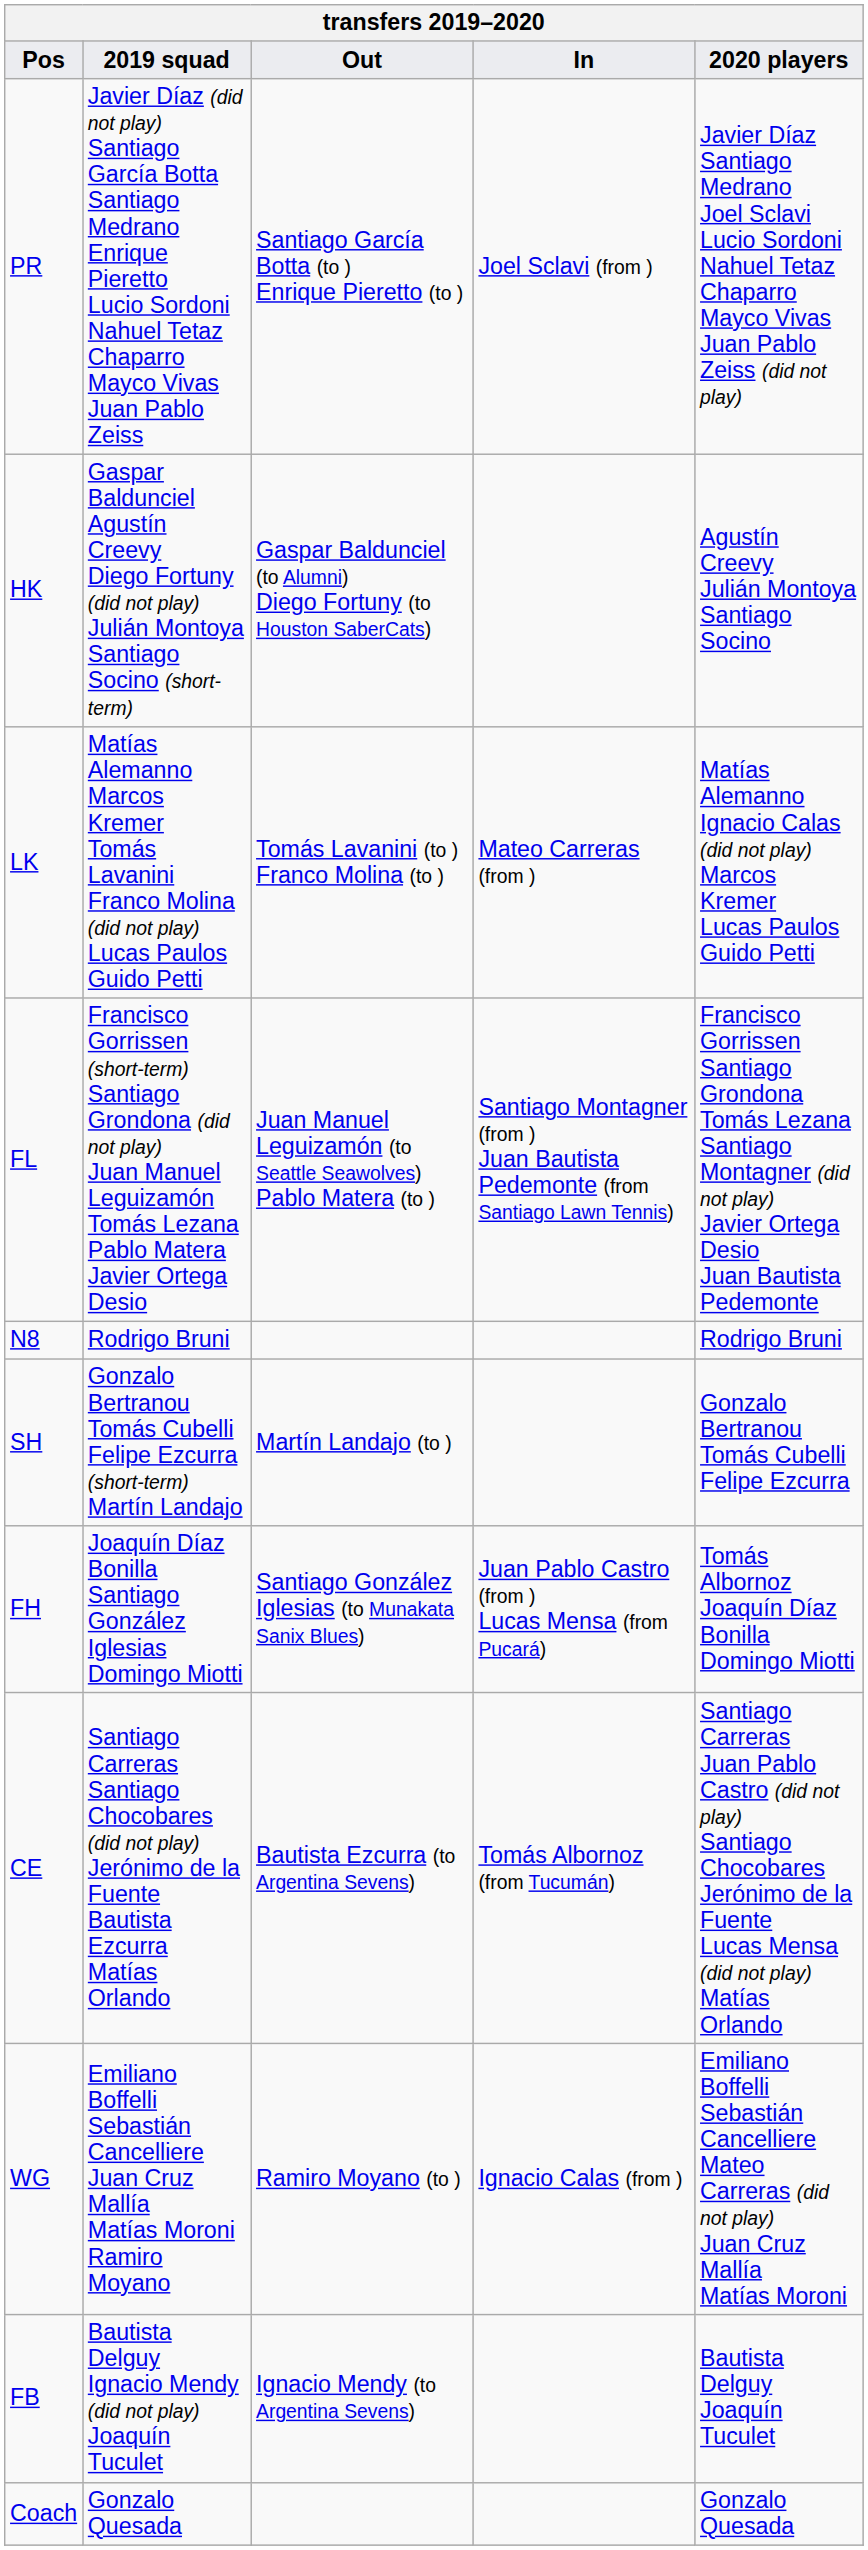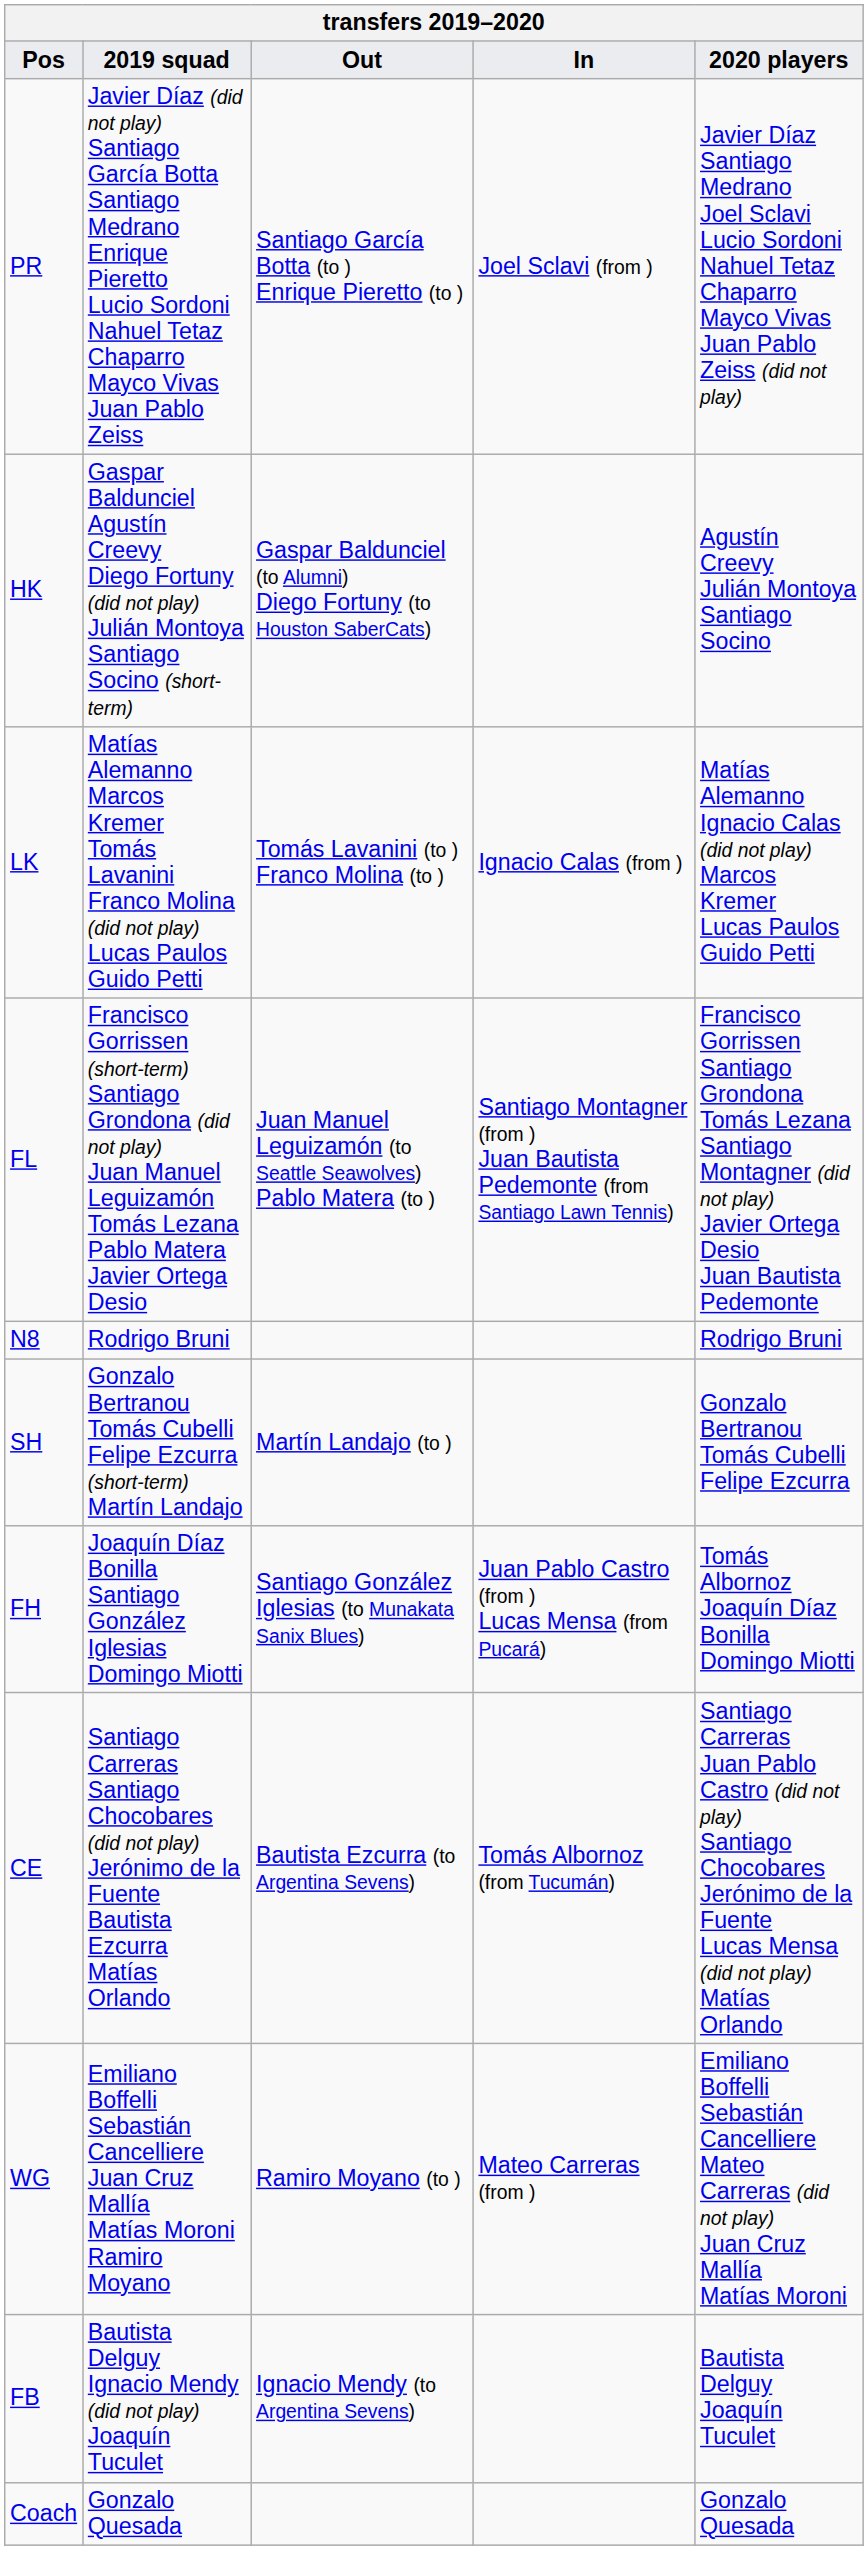(559, 861) Mateo Carreras (from ) -> (580, 861) Ignacio Calas (from )
(580, 2178) Ignacio Calas (from ) -> (559, 2178) Mateo Carreras (from )
